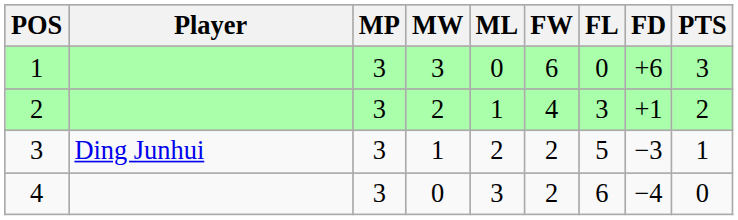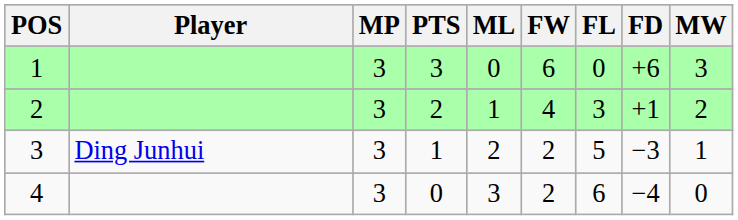columns swapped: (438, 25) <-> (702, 25)
